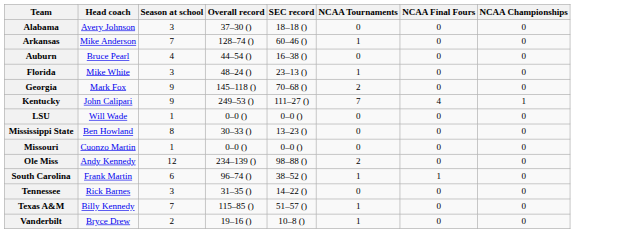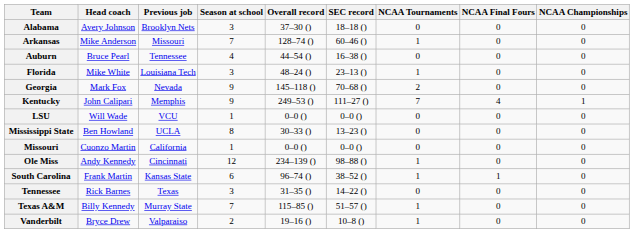+ column: (168, 12)
(358, 161) 2 -> (418, 161) 1
